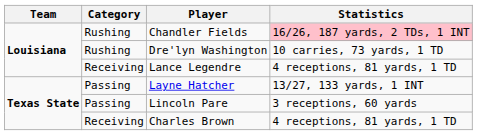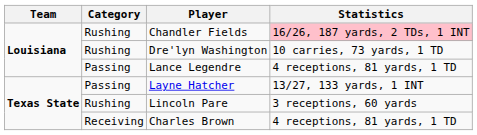(114, 68) Receiving -> (108, 68) Passing
(108, 103) Passing -> (108, 103) Rushing
